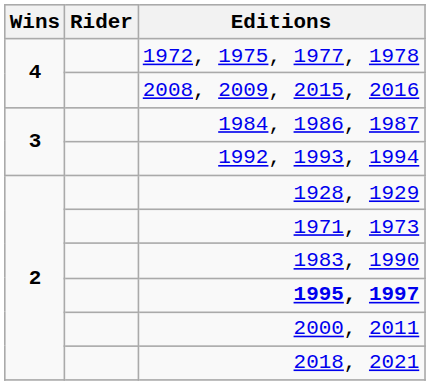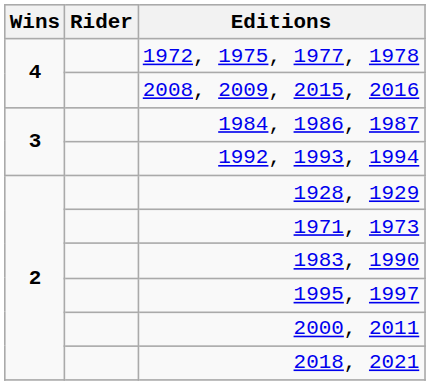(356, 295) bold -> (356, 295) normal
